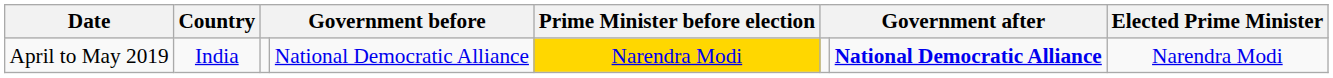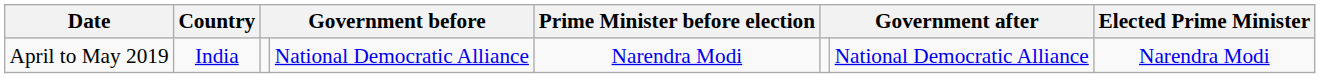(677, 55) gold background -> (677, 55) no background
(968, 55) bold -> (962, 55) normal
